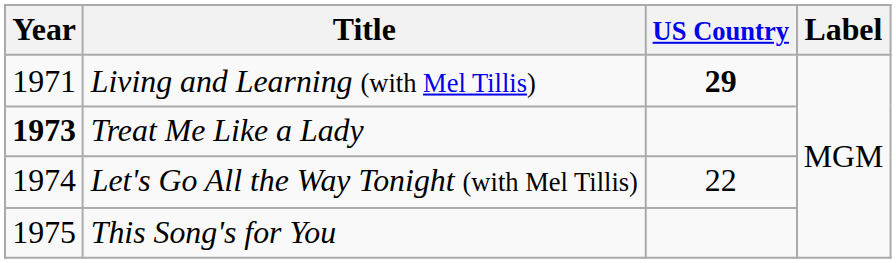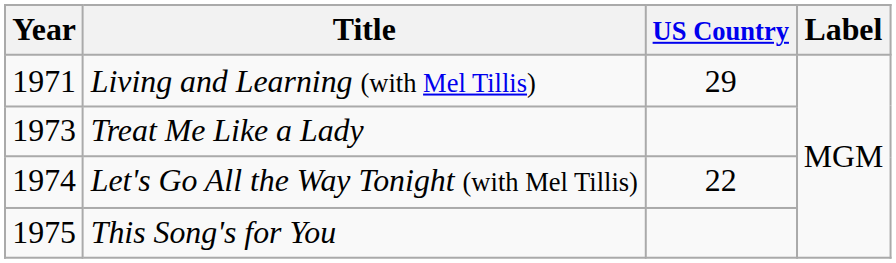(721, 80) bold -> (721, 80) normal
(44, 130) bold -> (44, 130) normal
